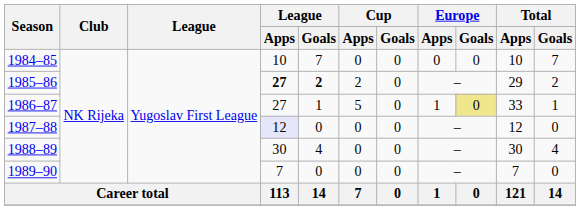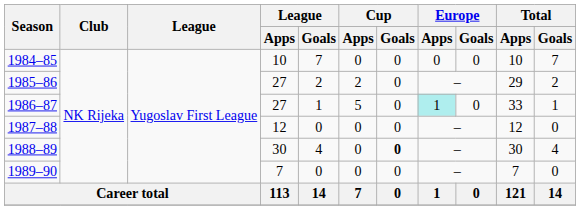(279, 82) bold -> (279, 82) normal
(319, 82) bold -> (319, 82) normal
(437, 104) no background -> (437, 104) paleturquoise background
(476, 104) khaki background -> (476, 104) no background
(279, 127) lavender background -> (279, 127) no background
(397, 149) normal -> (397, 149) bold
